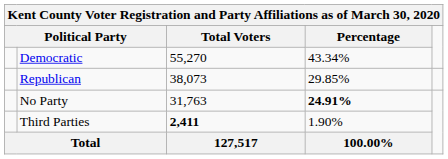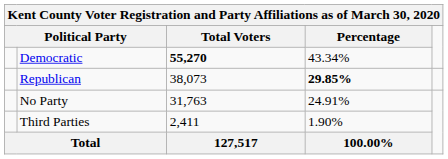(188, 57) normal -> (188, 57) bold
(329, 79) normal -> (330, 79) bold
(330, 100) bold -> (329, 100) normal
(185, 121) bold -> (185, 121) normal
